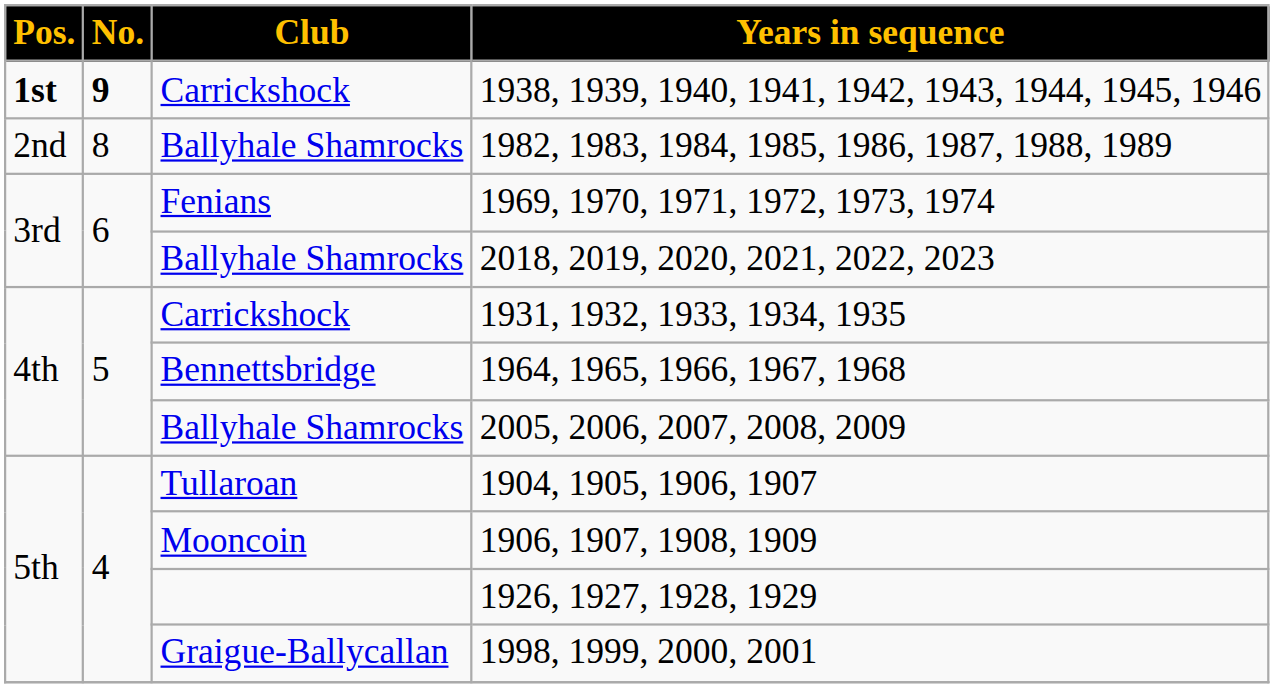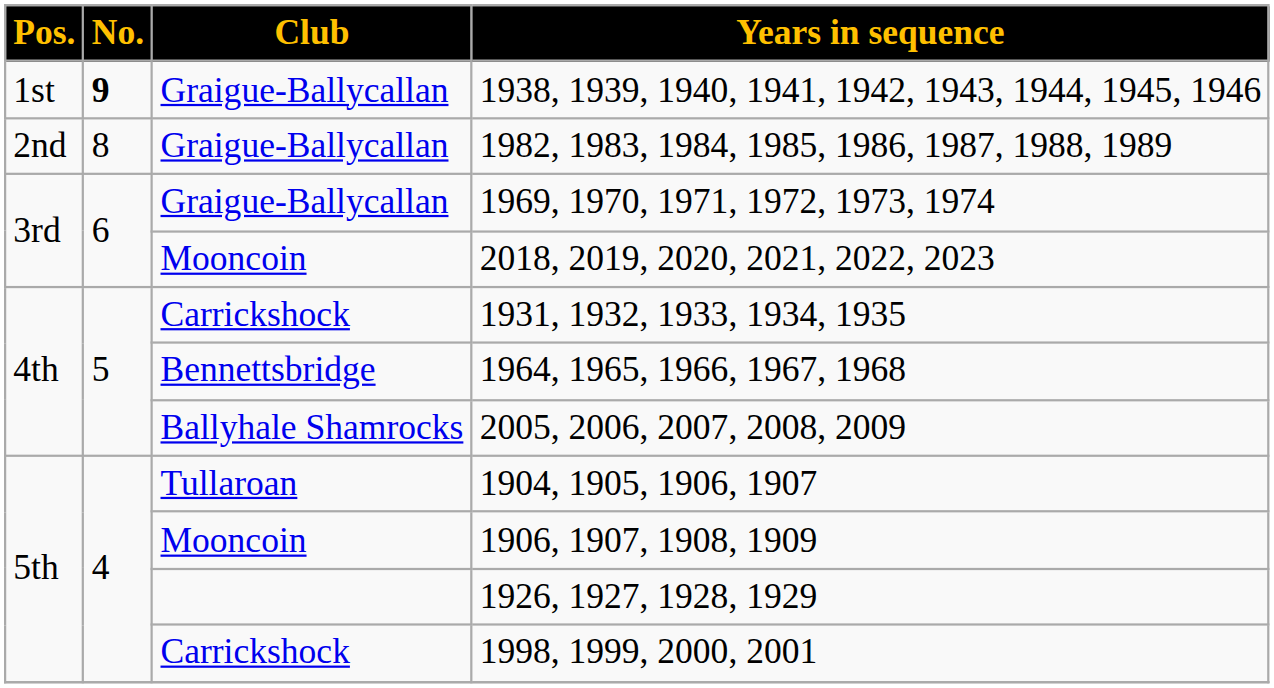(35, 88) bold -> (34, 88) normal
(255, 88) Carrickshock -> (304, 88) Graigue-Ballycallan
(312, 145) Ballyhale Shamrocks -> (304, 145) Graigue-Ballycallan
(216, 201) Fenians -> (304, 201) Graigue-Ballycallan
(312, 257) Ballyhale Shamrocks -> (234, 257) Mooncoin
(304, 652) Graigue-Ballycallan -> (255, 652) Carrickshock
